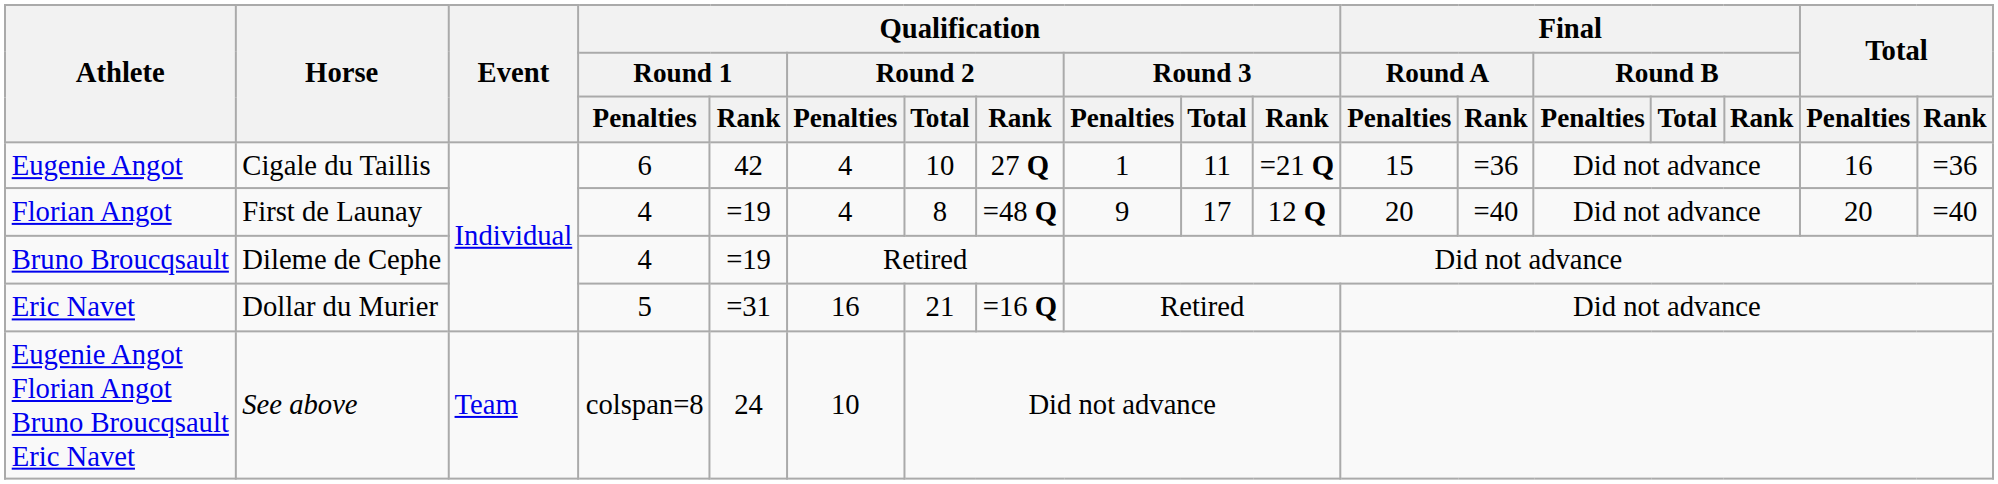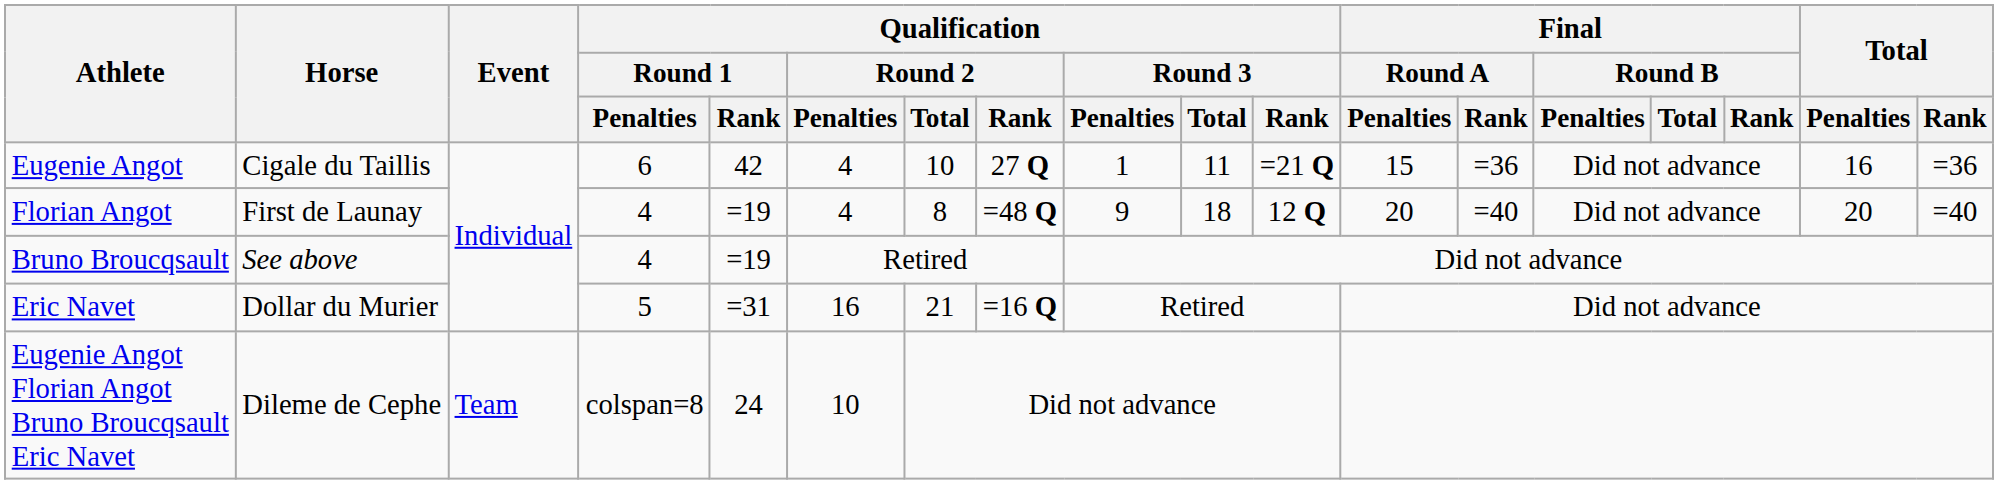(1217, 212) 17 -> (1217, 212) 18
(342, 259) Dileme de Cephe -> (300, 259) See above
(300, 405) See above -> (342, 405) Dileme de Cephe
